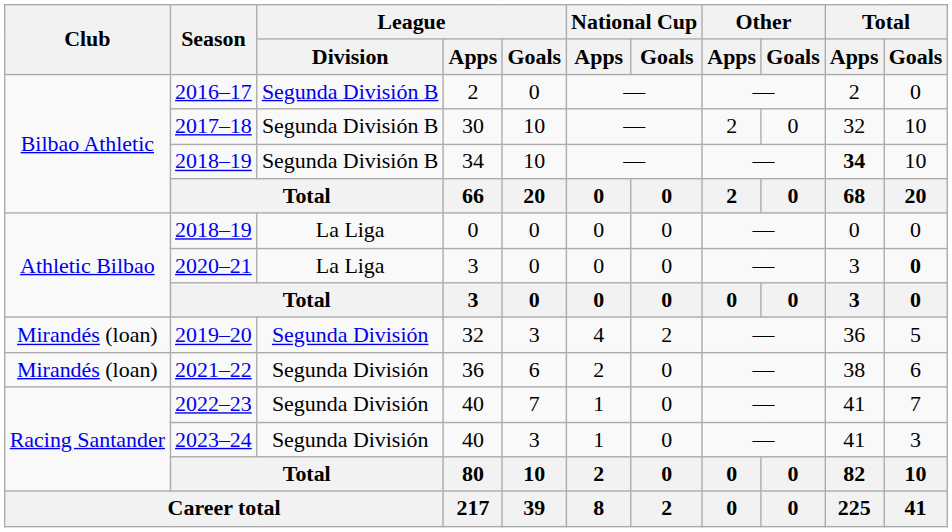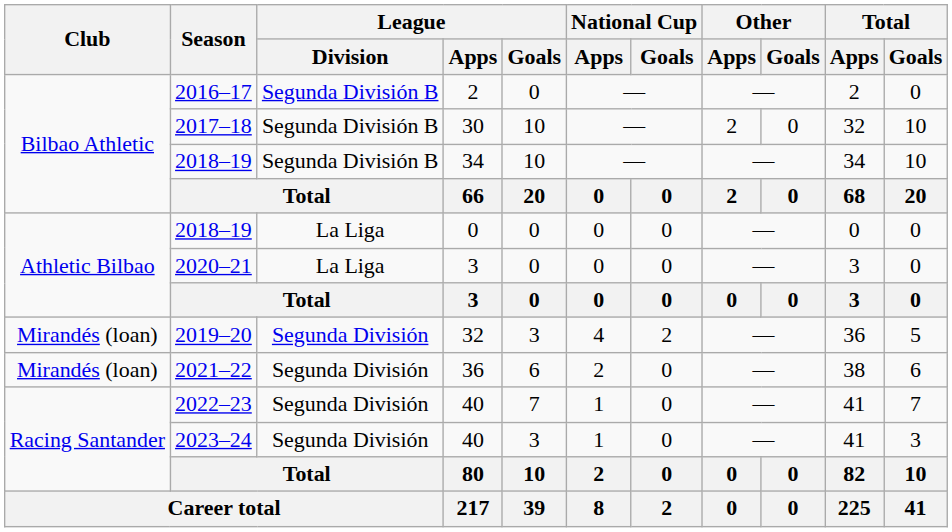(854, 160) bold -> (854, 160) normal
(915, 265) bold -> (915, 265) normal
